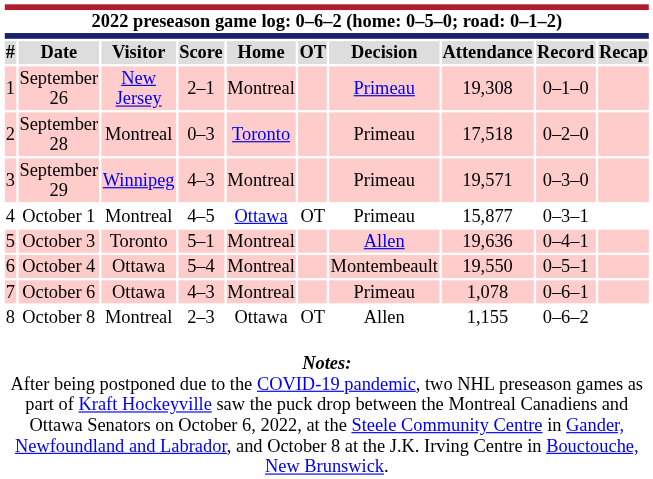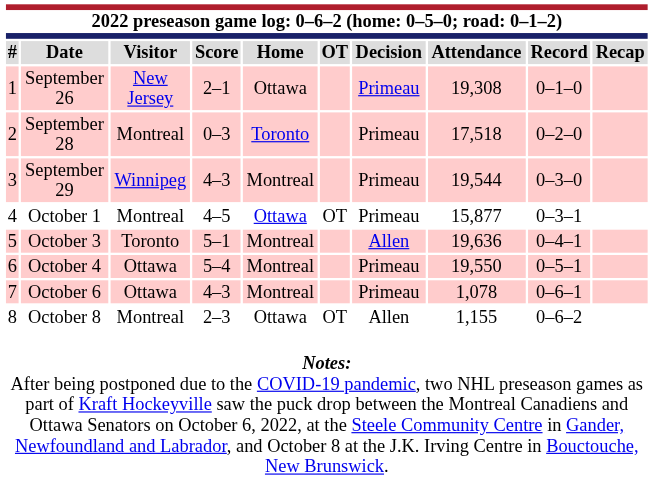(261, 88) Montreal -> (280, 88) Ottawa
(487, 180) 19,571 -> (476, 180) 19,544
(384, 266) Montembeault -> (389, 266) Primeau
